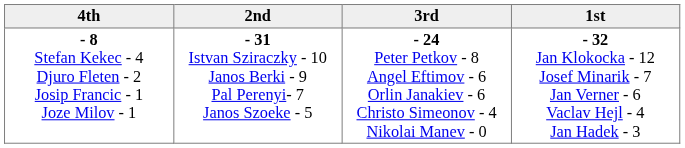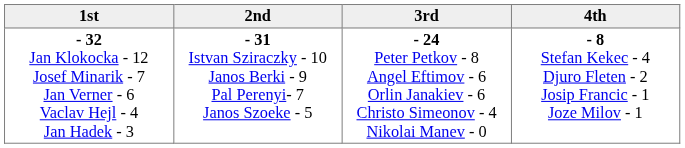columns swapped: (595, 16) <-> (89, 16)
